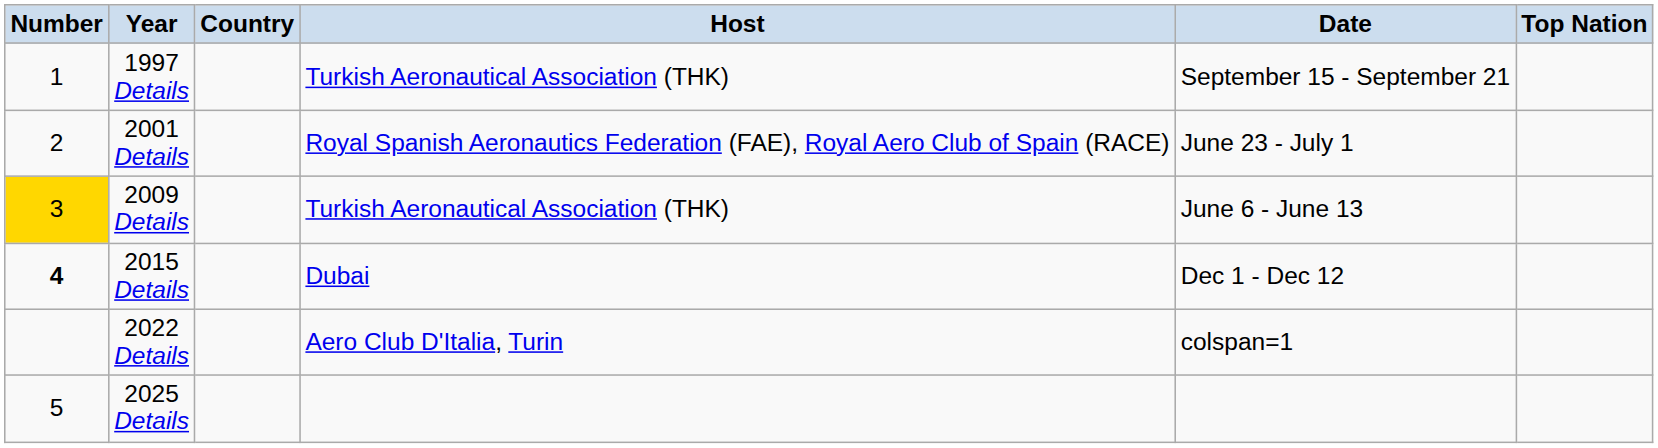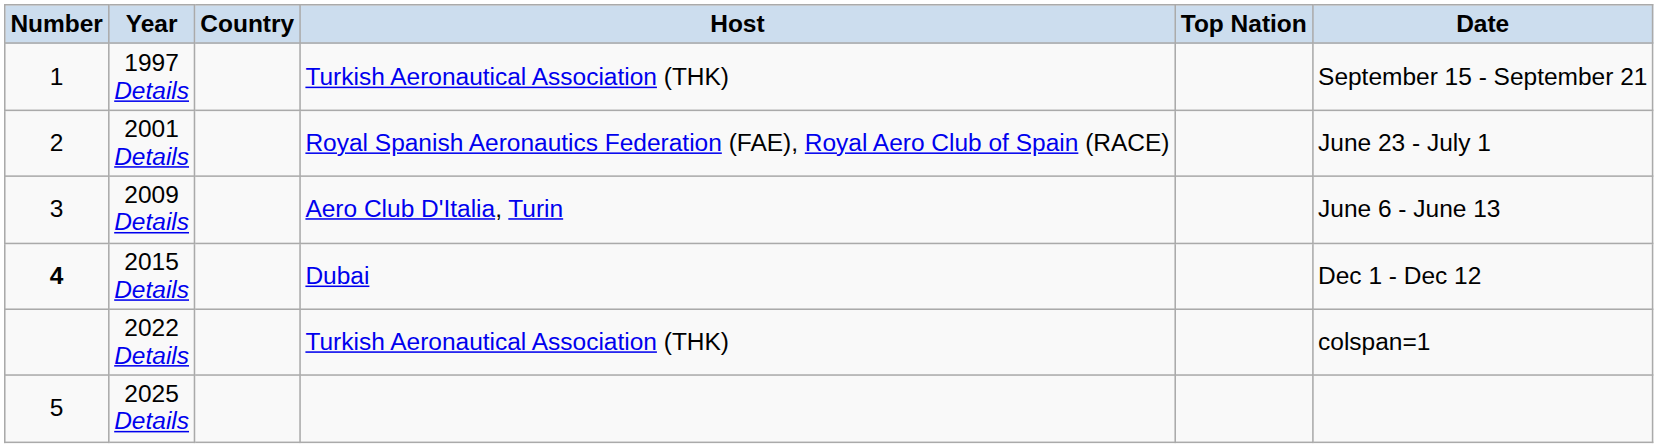columns swapped: (1345, 23) <-> (1584, 23)
(57, 209) gold background -> (57, 209) no background
(517, 209) Turkish Aeronautical Association (THK) -> (434, 209) Aero Club D'Italia, Turin
(434, 341) Aero Club D'Italia, Turin -> (517, 341) Turkish Aeronautical Association (THK)
